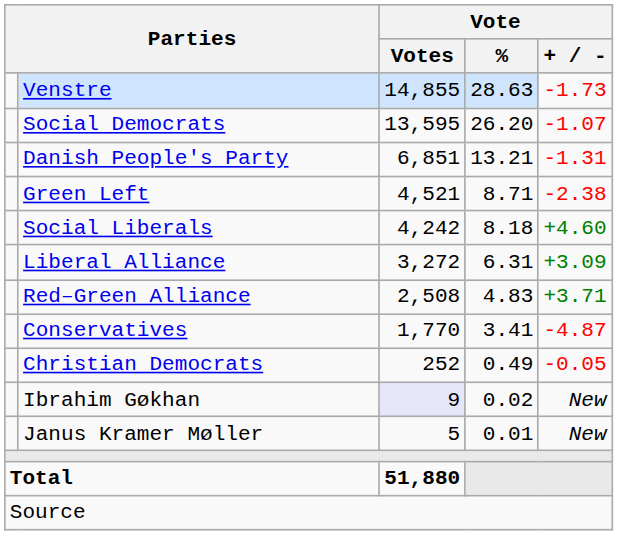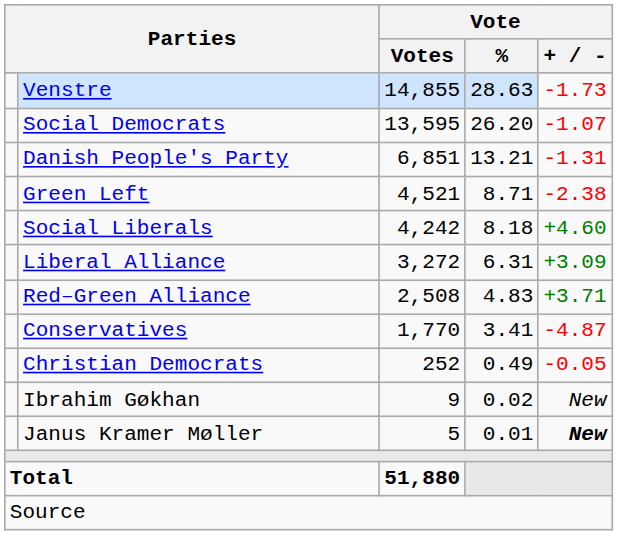(454, 400) lavender background -> (454, 400) no background
(588, 434) normal -> (588, 434) bold
